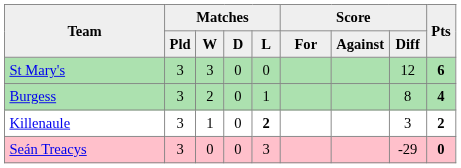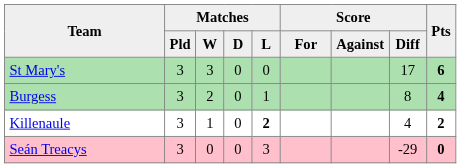(408, 70) 12 -> (408, 70) 17
(408, 123) 3 -> (408, 123) 4
